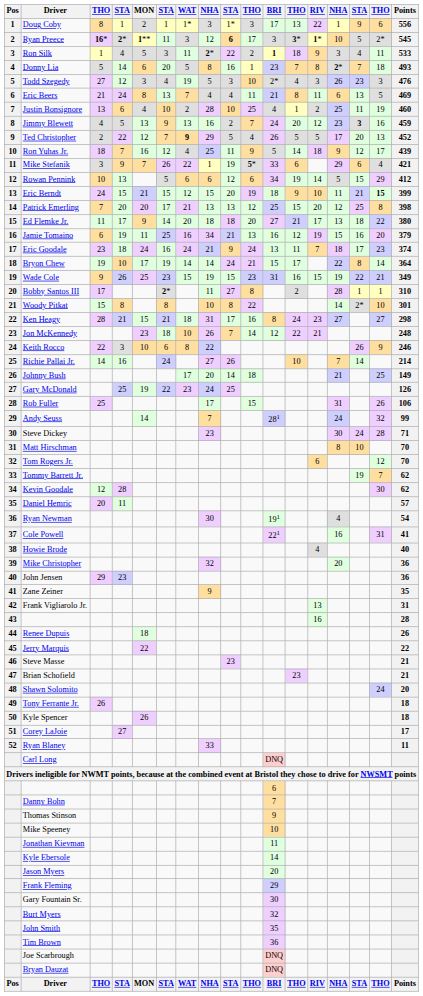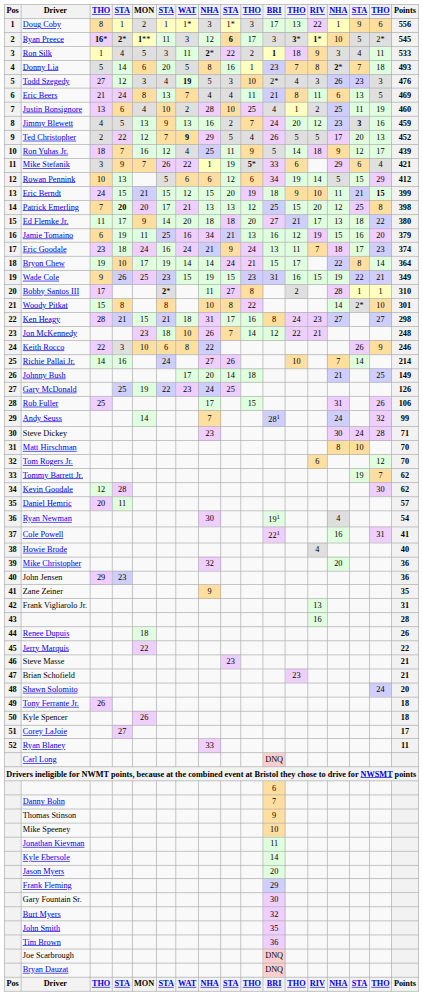(187, 81) normal -> (187, 81) bold
(122, 207) normal -> (122, 207) bold
